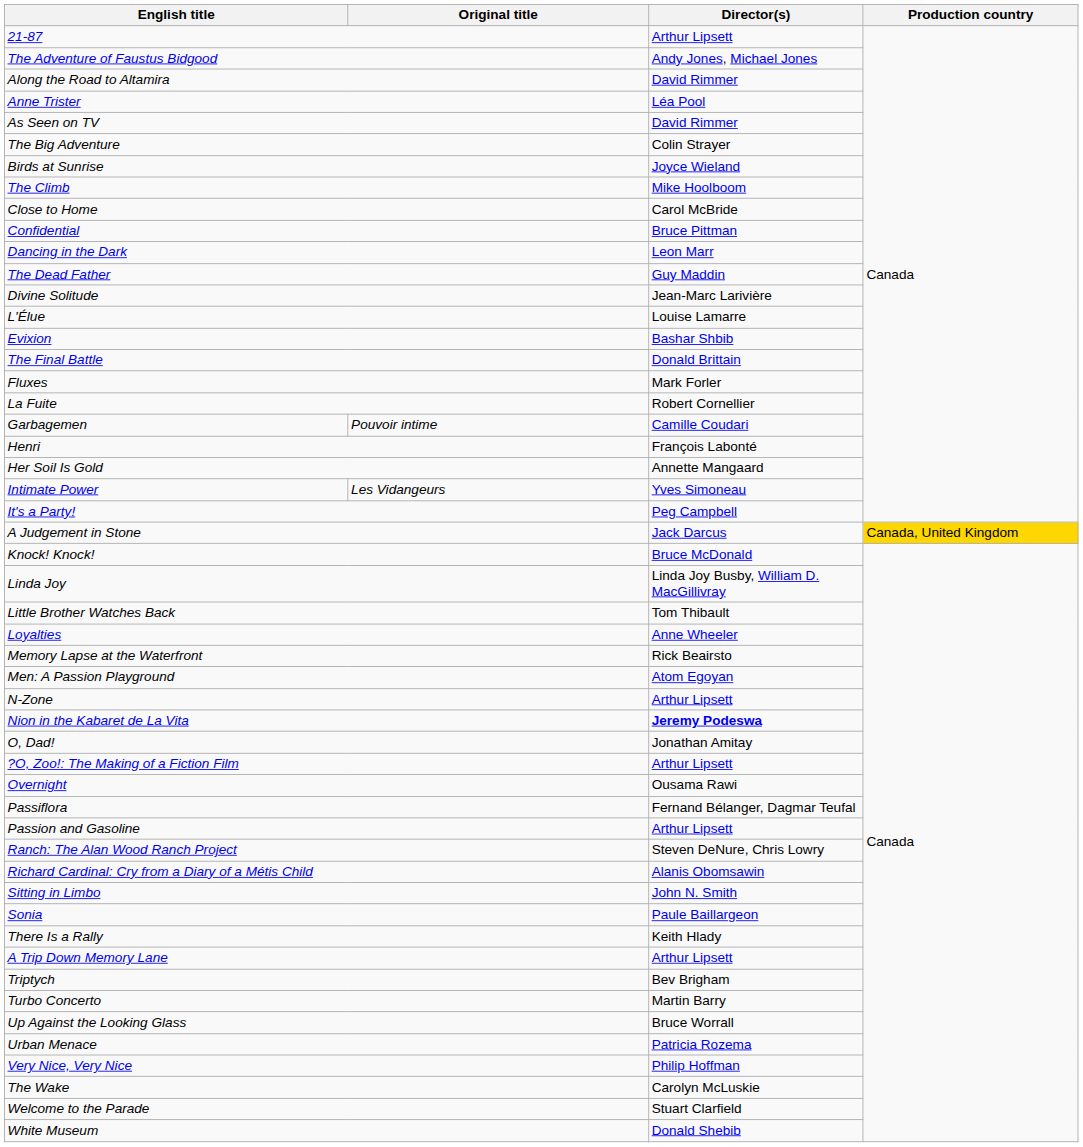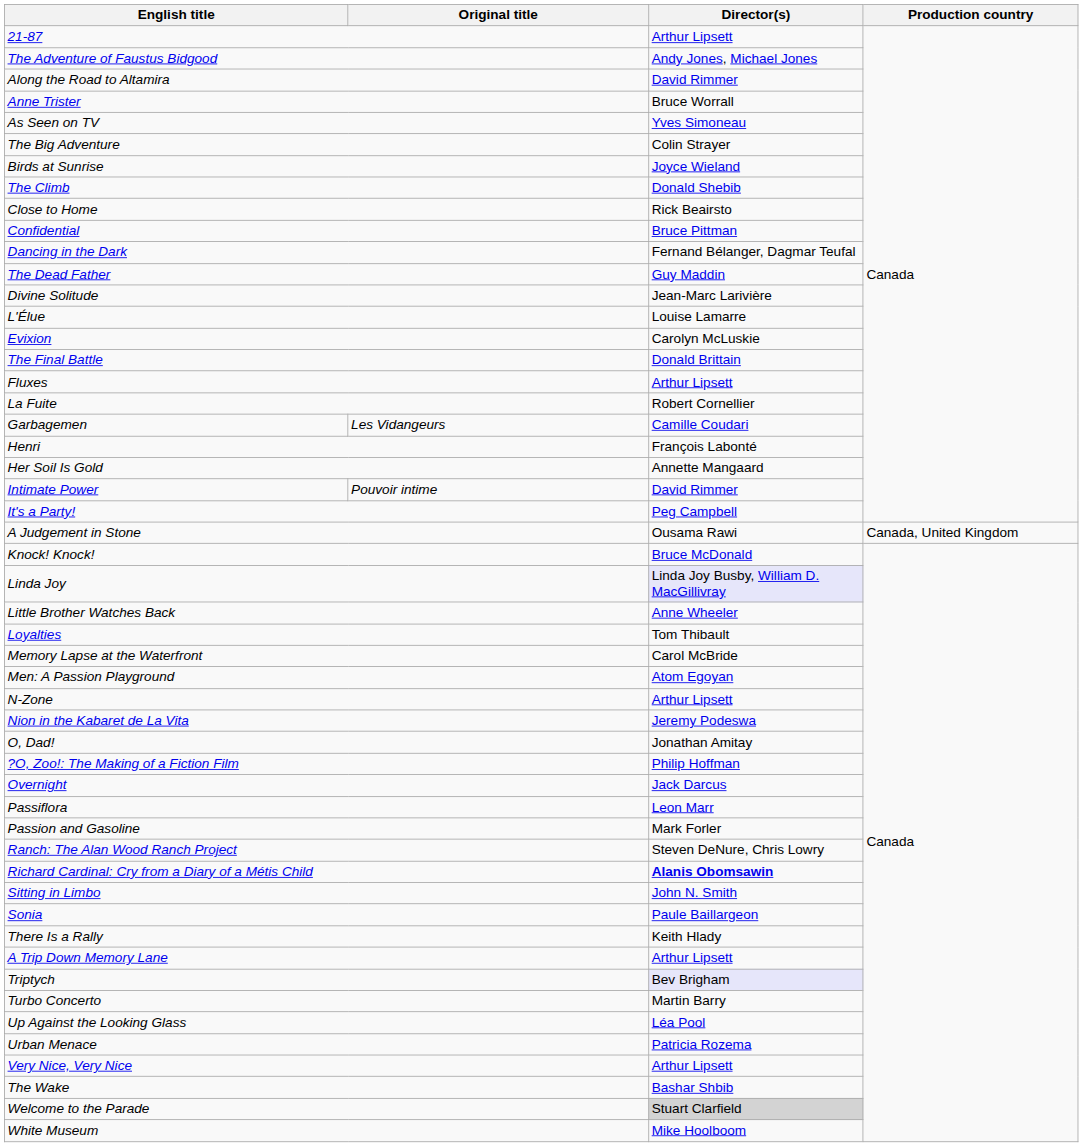(679, 101) Léa Pool -> (693, 101) Bruce Worrall
(695, 123) David Rimmer -> (699, 123) Yves Simoneau
(699, 187) Mike Hoolboom -> (696, 187) Donald Shebib
(695, 209) Carol McBride -> (692, 209) Rick Beairsto
(683, 252) Leon Marr -> (754, 252) Fernand Bélanger, Dagmar Teufal
(693, 338) Bashar Shbib -> (706, 338) Carolyn McLuskie
(686, 381) Mark Forler -> (692, 381) Arthur Lipsett
(394, 425) Pouvoir intime -> (398, 425) Les Vidangeurs
(398, 489) Les Vidangeurs -> (394, 489) Pouvoir intime
(699, 489) Yves Simoneau -> (695, 489) David Rimmer
(689, 532) Jack Darcus -> (694, 532) Ousama Rawi
(942, 532) gold background -> (942, 532) no background
(735, 583) no background -> (735, 583) lavender background
(690, 612) Tom Thibault -> (695, 612) Anne Wheeler
(695, 634) Anne Wheeler -> (690, 634) Tom Thibault
(692, 656) Rick Beairsto -> (695, 656) Carol McBride
(707, 720) bold -> (704, 720) normal
(692, 763) Arthur Lipsett -> (696, 763) Philip Hoffman
(694, 785) Ousama Rawi -> (689, 785) Jack Darcus
(754, 807) Fernand Bélanger, Dagmar Teufal -> (683, 807) Leon Marr
(692, 828) Arthur Lipsett -> (686, 828) Mark Forler
(708, 871) normal -> (713, 871) bold
(691, 979) no background -> (691, 979) lavender background
(693, 1022) Bruce Worrall -> (679, 1022) Léa Pool
(696, 1065) Philip Hoffman -> (692, 1065) Arthur Lipsett
(706, 1087) Carolyn McLuskie -> (693, 1087) Bashar Shbib
(697, 1109) no background -> (697, 1109) lightgrey background
(696, 1130) Donald Shebib -> (699, 1130) Mike Hoolboom
